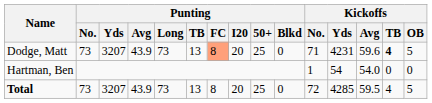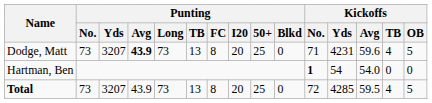(141, 51) normal -> (141, 51) bold
(213, 51) lightsalmon background -> (213, 51) no background
(388, 51) bold -> (388, 51) normal
(310, 70) normal -> (310, 70) bold
